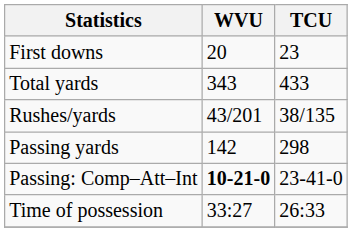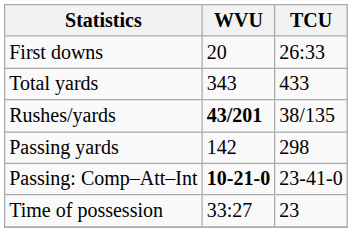(289, 52) 23 -> (302, 52) 26:33
(235, 115) normal -> (235, 115) bold
(302, 210) 26:33 -> (289, 210) 23
